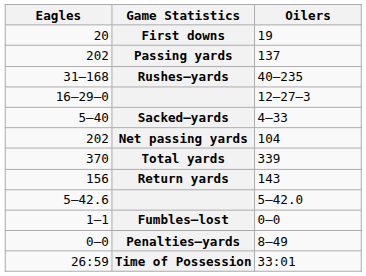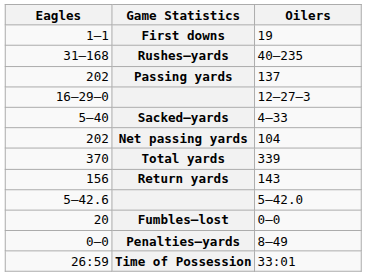(101, 35) 20 -> (98, 35) 1–1
rows swapped: (183, 76) <-> (183, 56)
(98, 220) 1–1 -> (101, 220) 20
